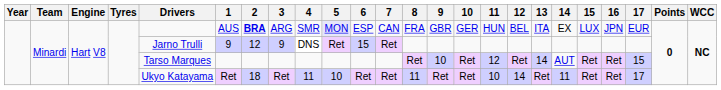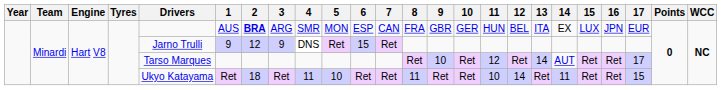(336, 29) lavender background -> (336, 29) no background
(639, 61) 15 -> (639, 61) 17
(639, 77) 17 -> (639, 77) 15
